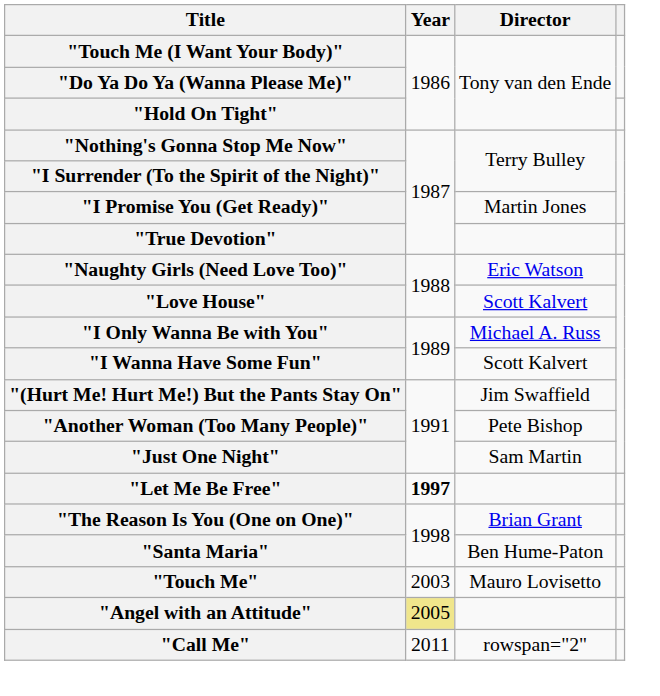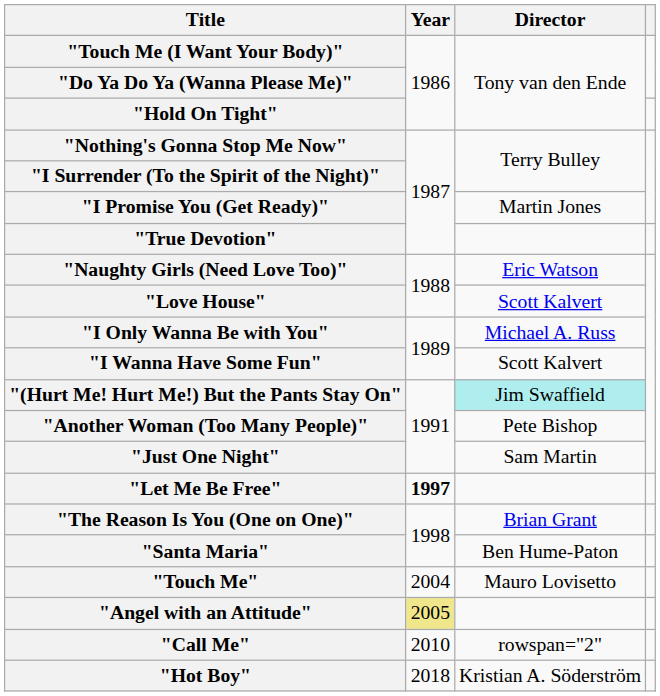(535, 394) no background -> (550, 394) paleturquoise background
(430, 581) 2003 -> (430, 581) 2004
(430, 644) 2011 -> (430, 644) 2010
+ row: (205, 675)
